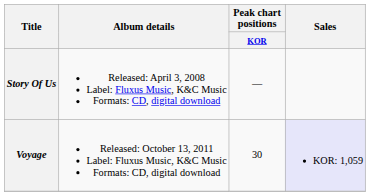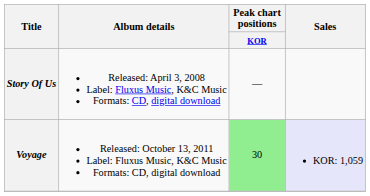(257, 155) no background -> (257, 155) lightgreen background
